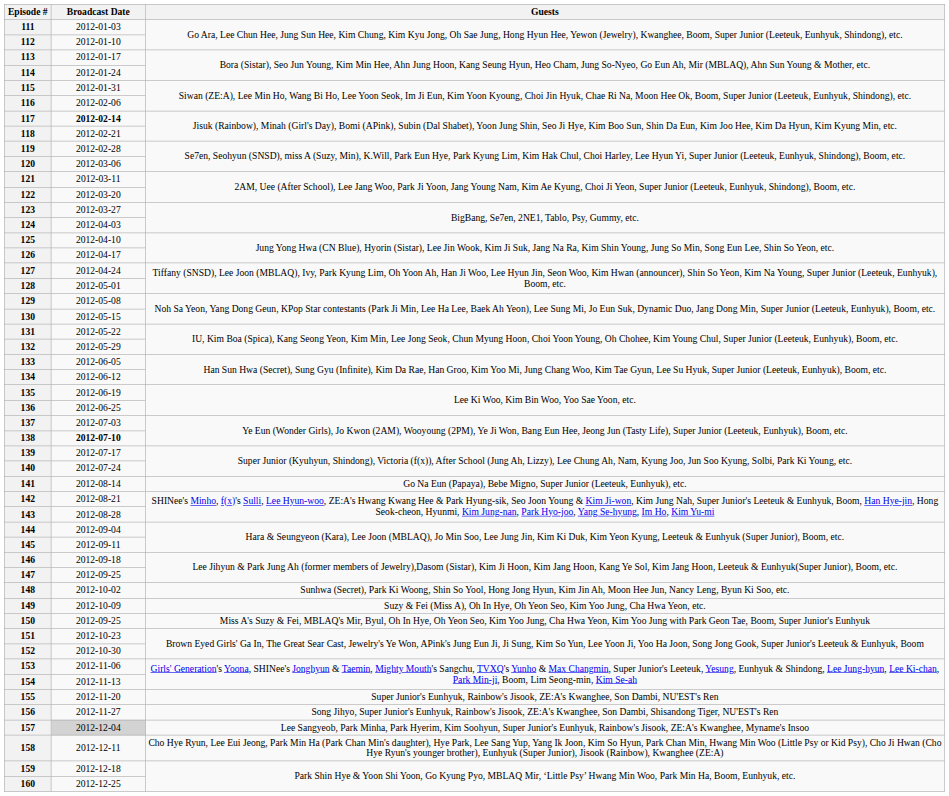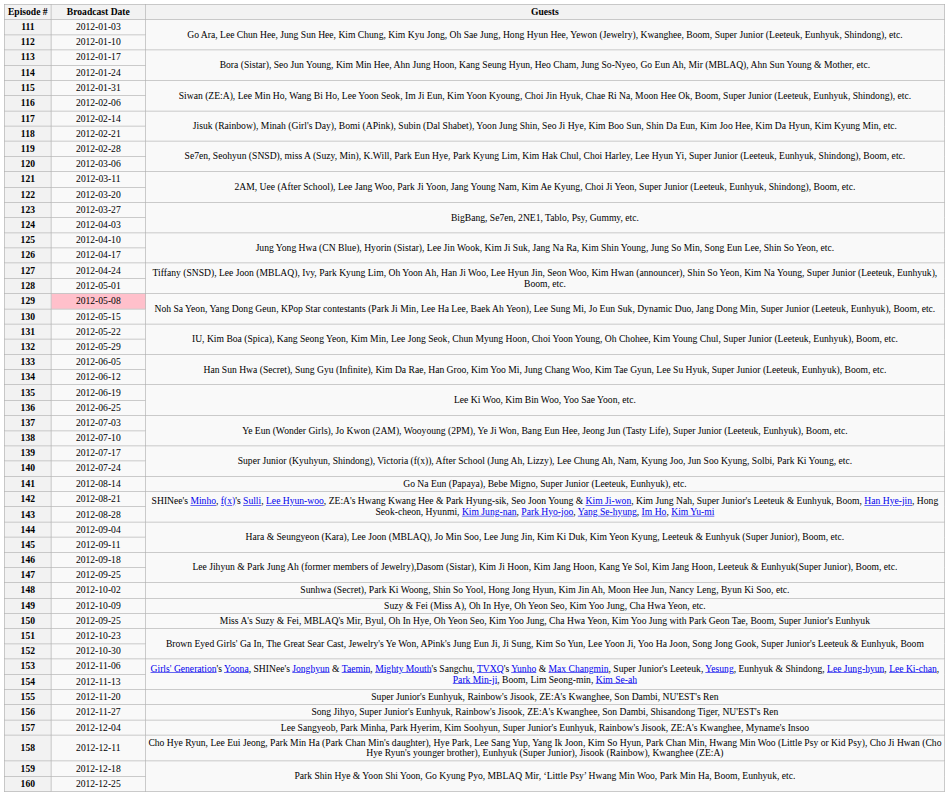(98, 118) bold -> (98, 118) normal
(98, 301) no background -> (98, 301) pink background
(98, 438) bold -> (98, 438) normal
(98, 727) lightgrey background -> (98, 727) no background
